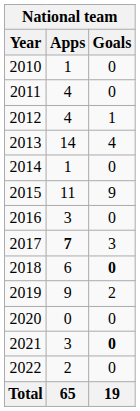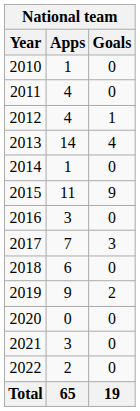(68, 243) bold -> (68, 243) normal
(112, 268) bold -> (112, 268) normal
(112, 343) bold -> (112, 343) normal
